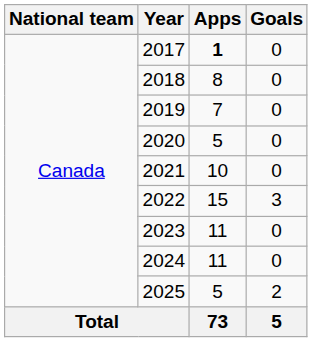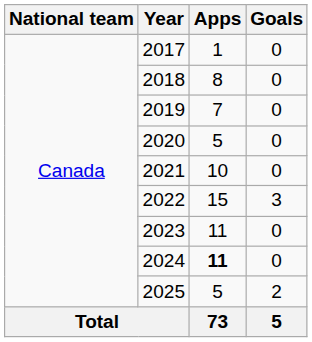(218, 49) bold -> (218, 49) normal
(218, 261) normal -> (218, 261) bold
